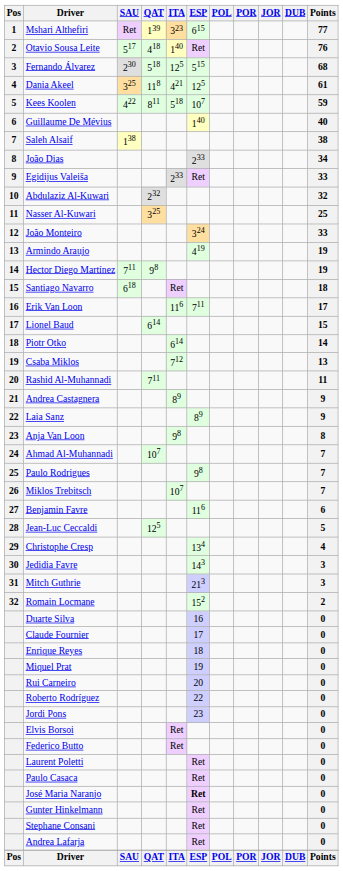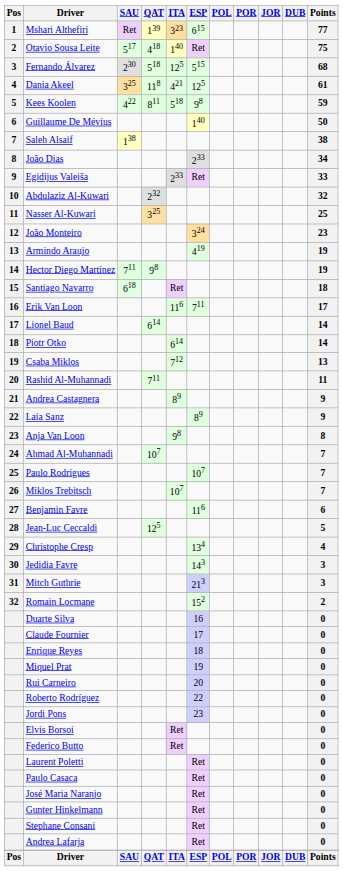(323, 48) 76 -> (323, 48) 75
(198, 104) 107 -> (198, 104) 98
(323, 122) 40 -> (323, 122) 50
(323, 233) 33 -> (323, 233) 23
(323, 325) 15 -> (323, 325) 14
(198, 472) 98 -> (198, 472) 107
(198, 794) bold -> (198, 794) normal
